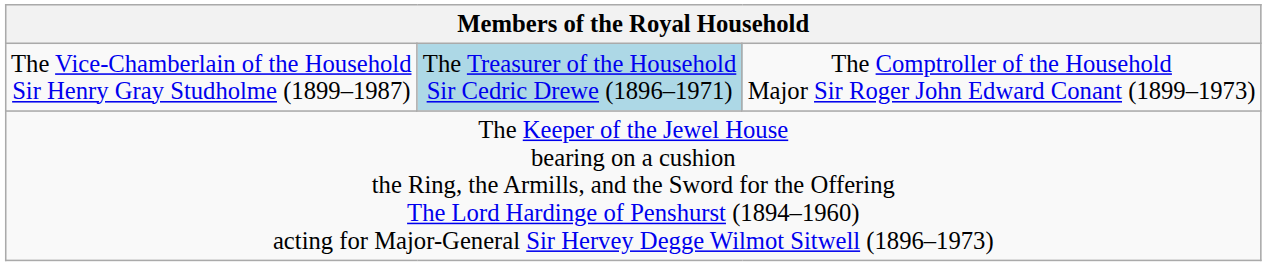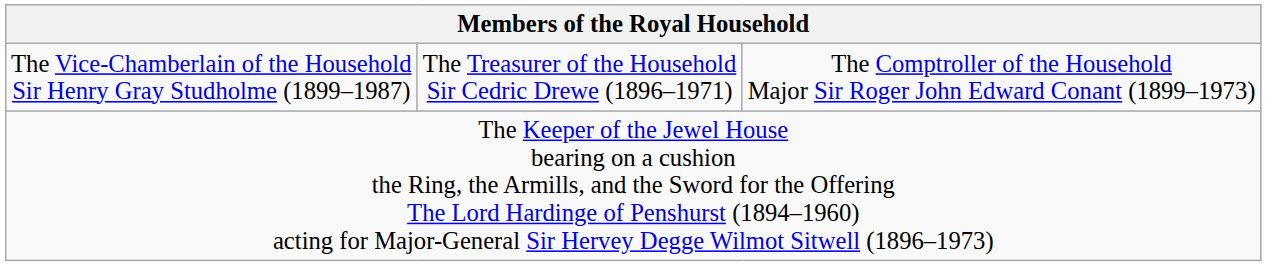(580, 76) lightblue background -> (580, 76) no background
